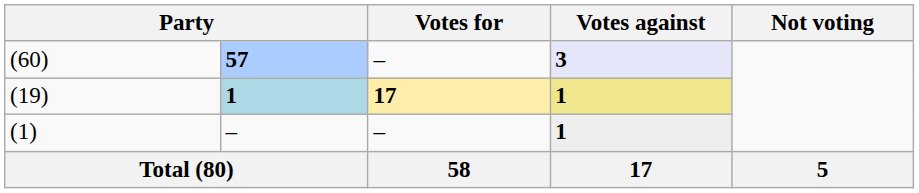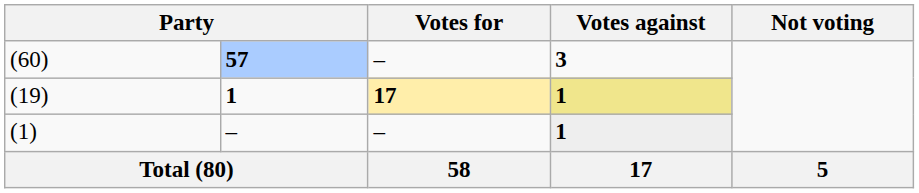(561, 59) lavender background -> (561, 59) no background
(231, 95) lightblue background -> (231, 95) no background
